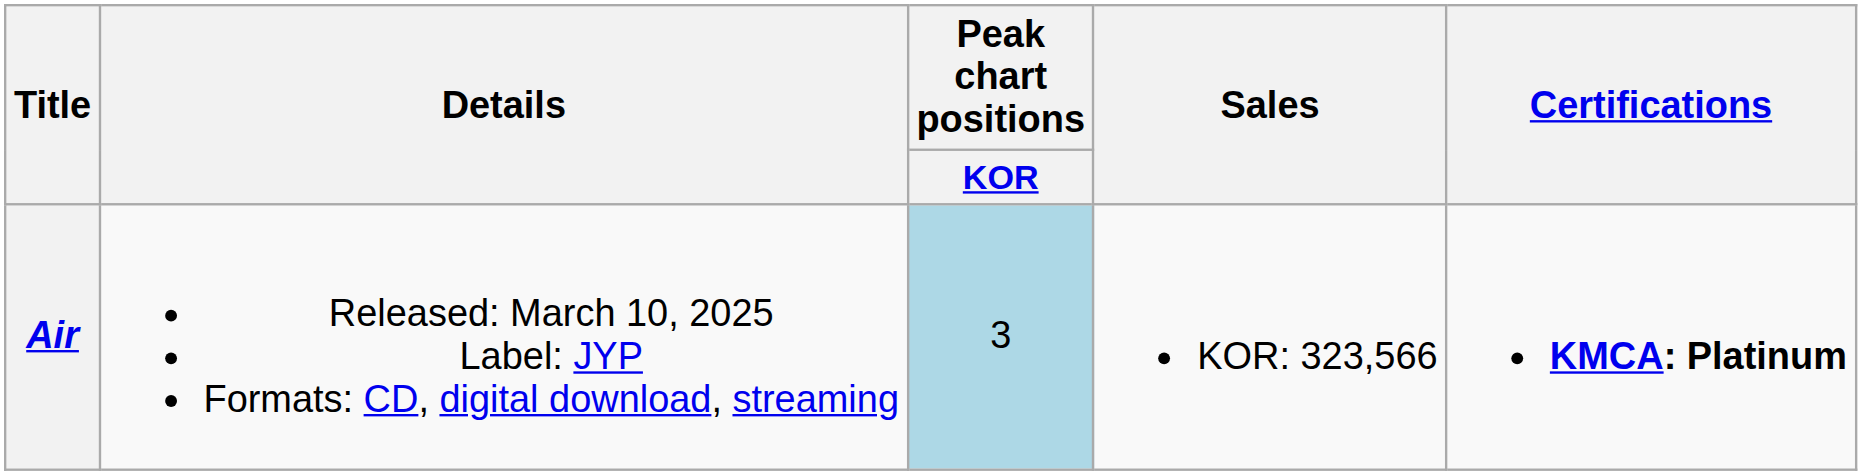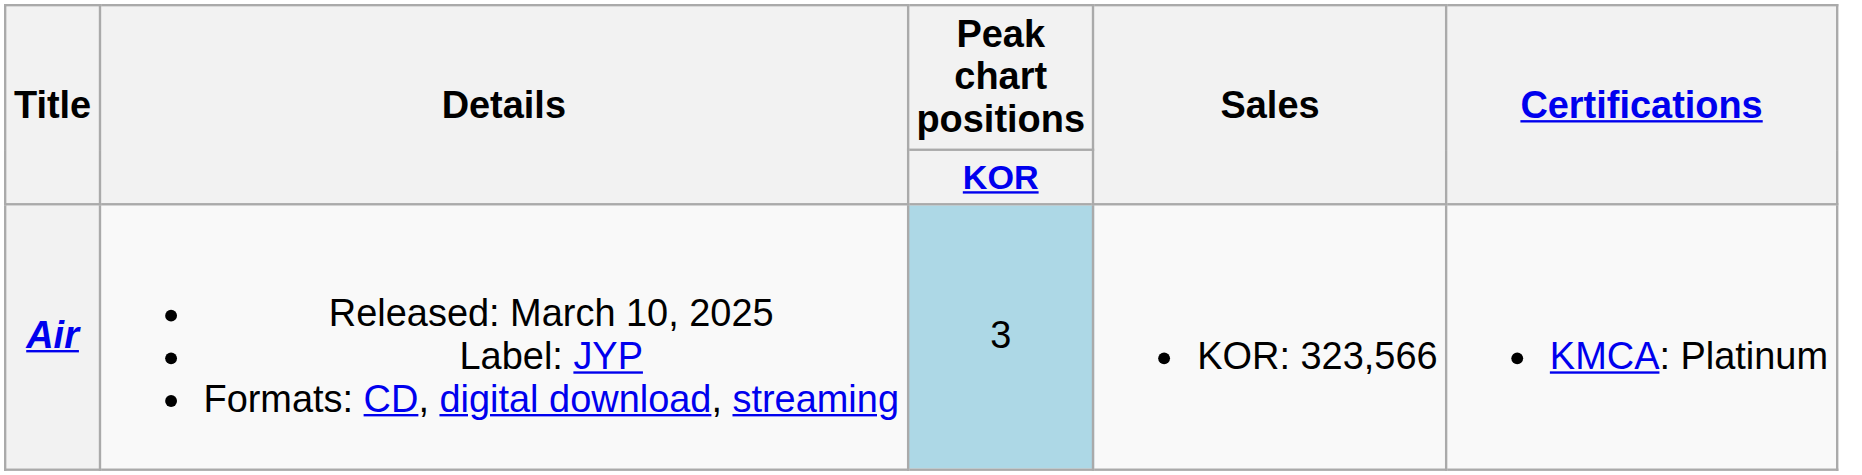(1651, 358) bold -> (1642, 358) normal
